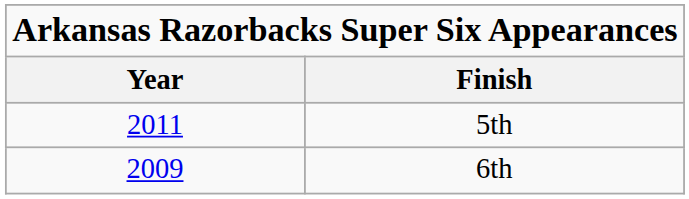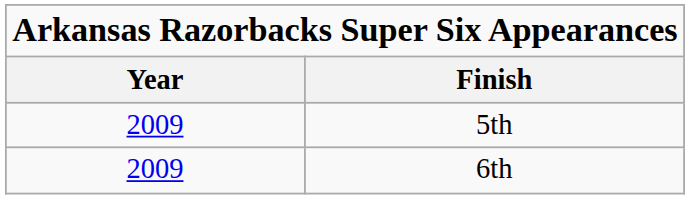(155, 124) 2011 -> (155, 124) 2009
